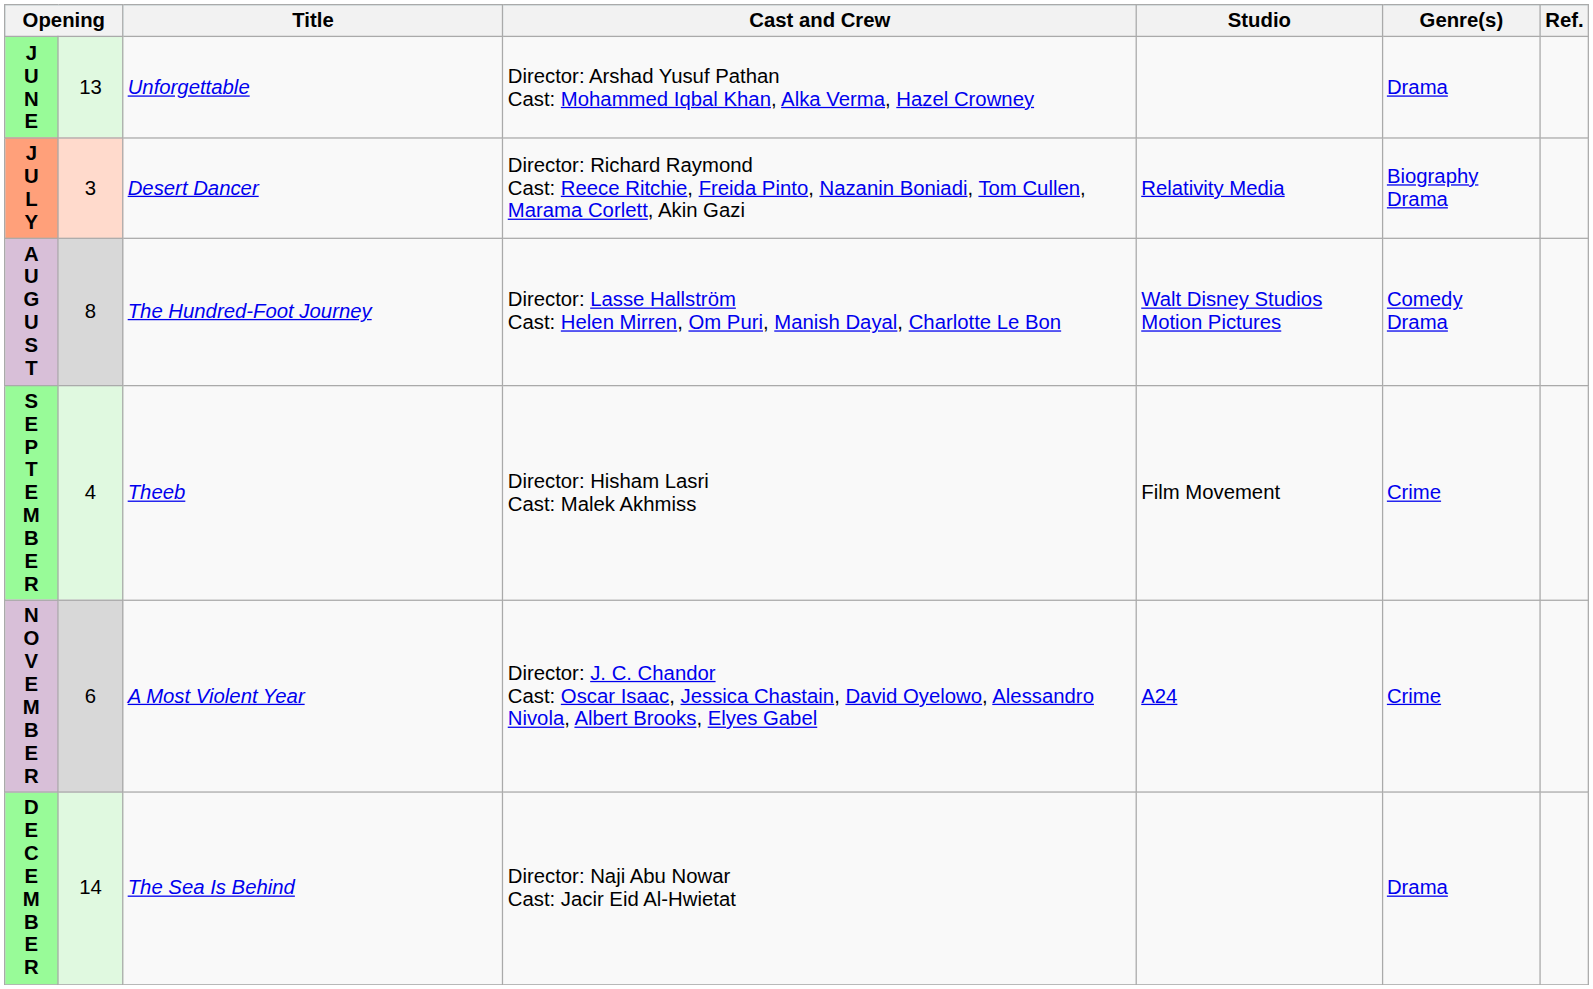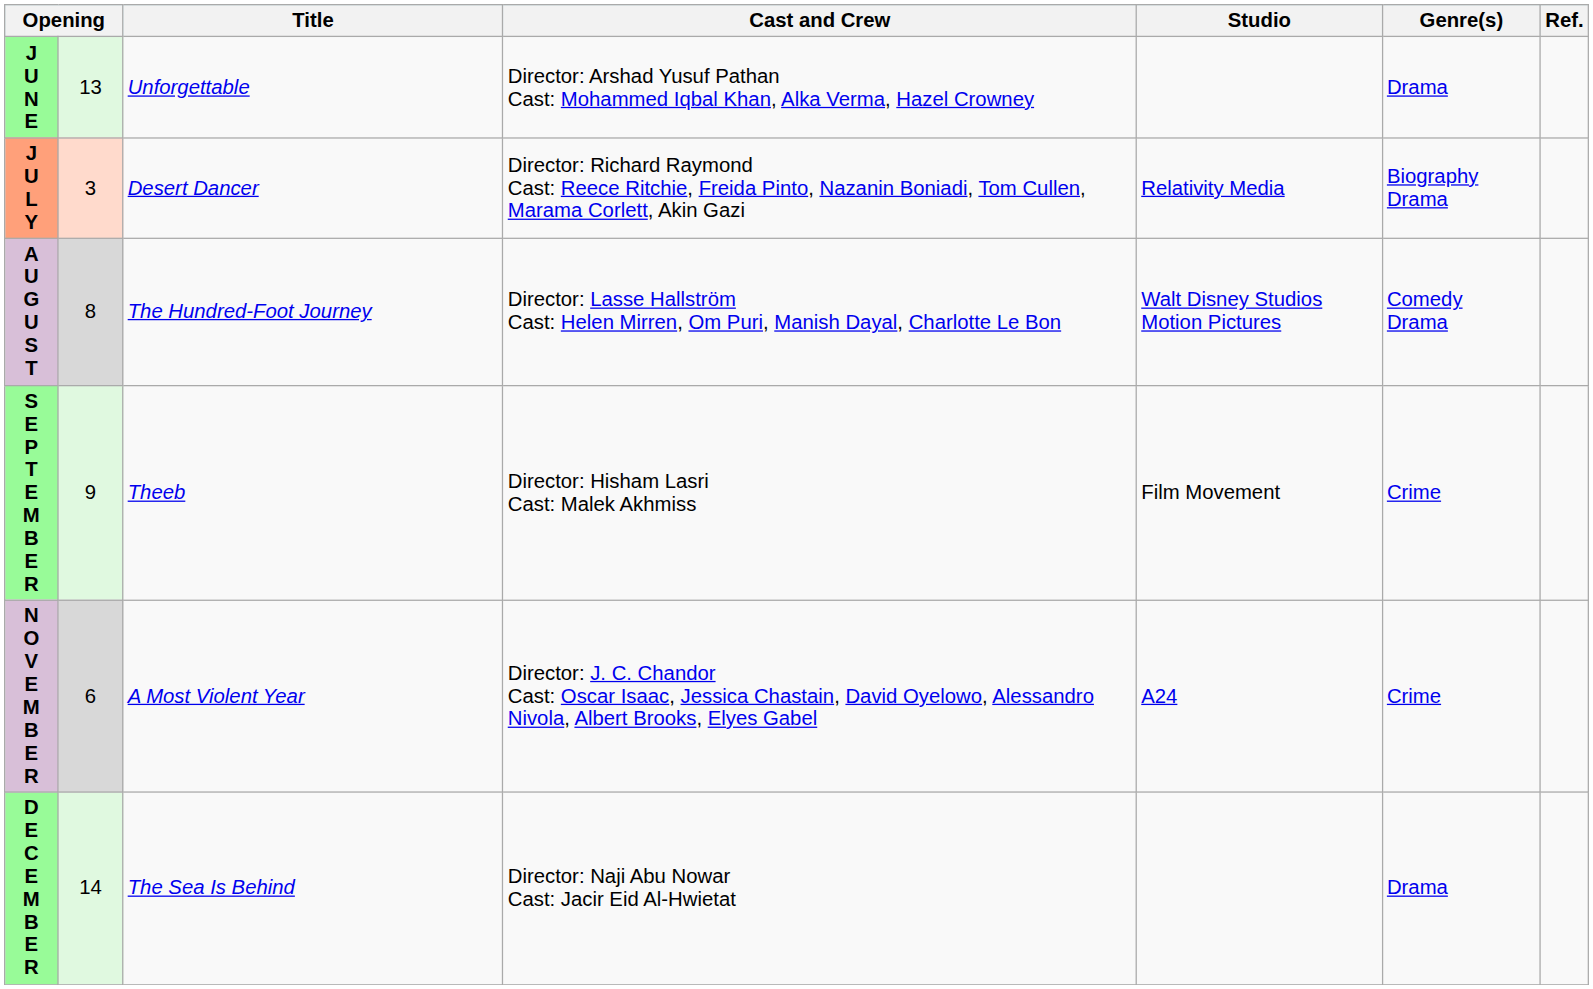(91, 492) 4 -> (91, 492) 9
